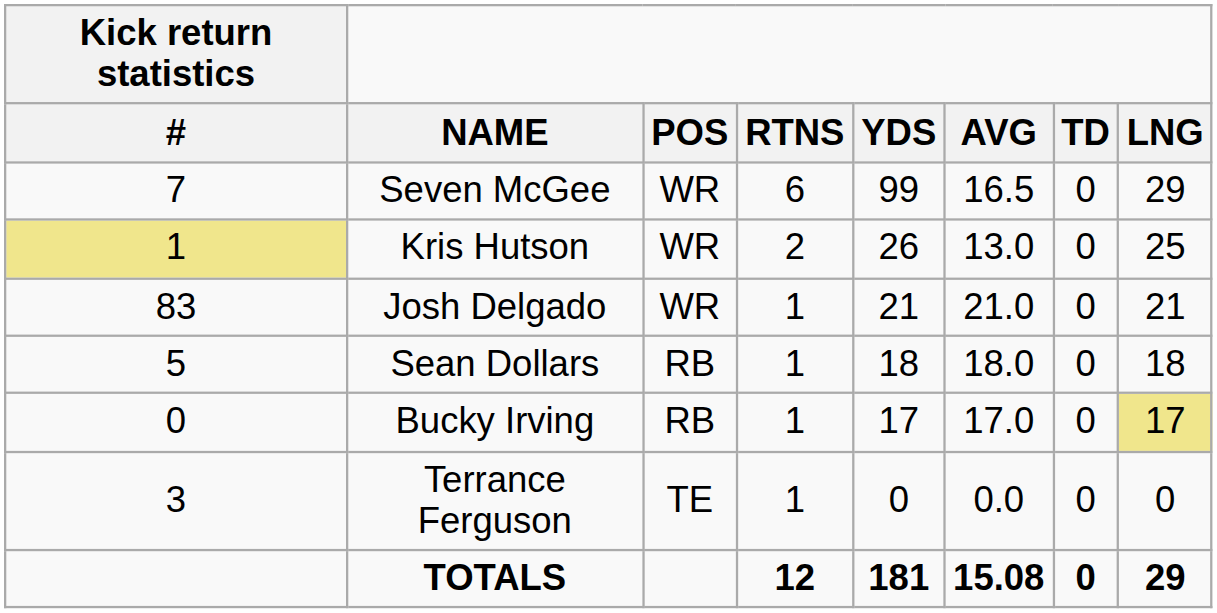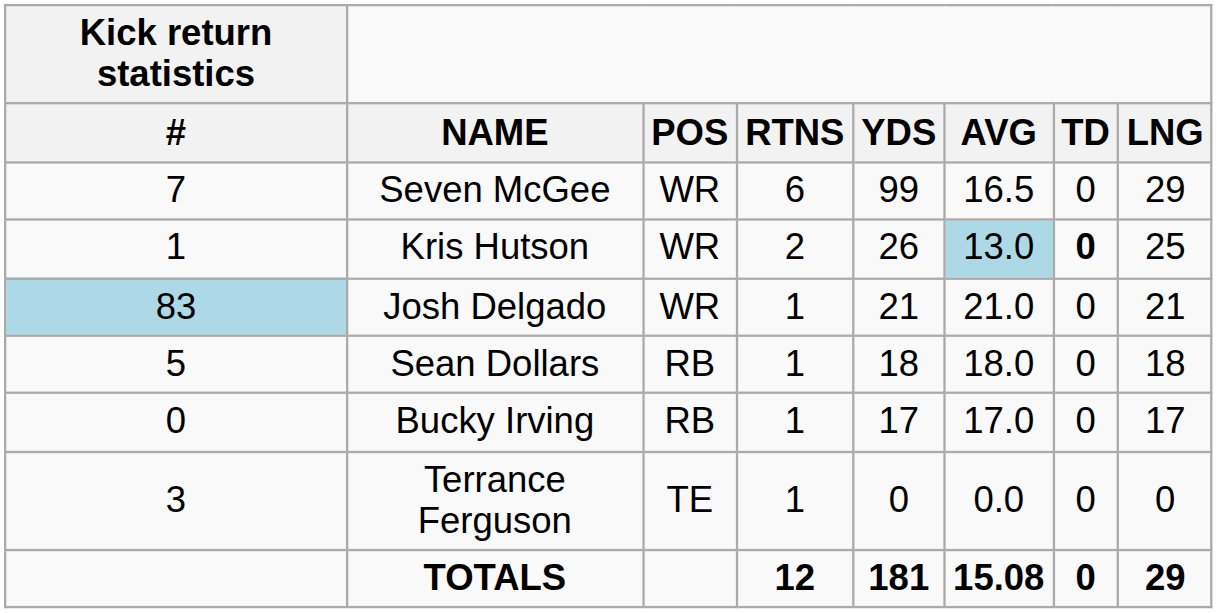(176, 248) khaki background -> (176, 248) no background
(999, 248) no background -> (999, 248) lightblue background
(1086, 248) normal -> (1086, 248) bold
(176, 305) no background -> (176, 305) lightblue background
(1165, 421) khaki background -> (1165, 421) no background
